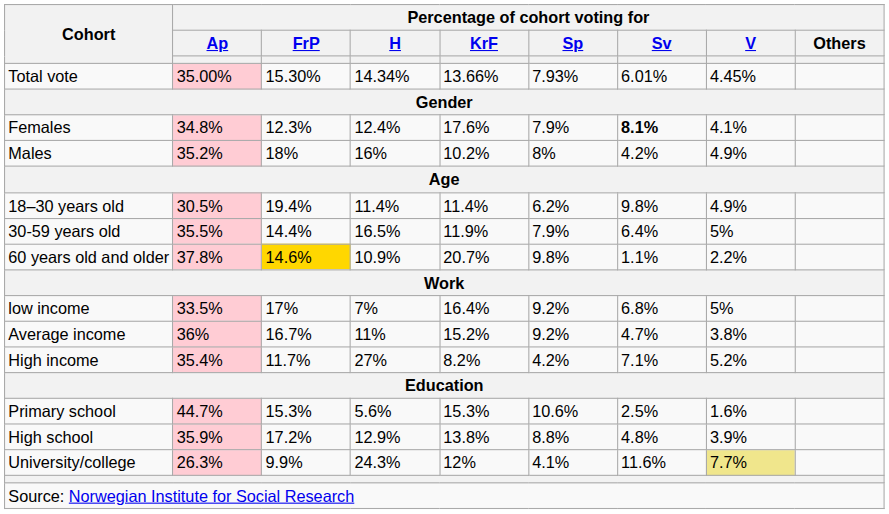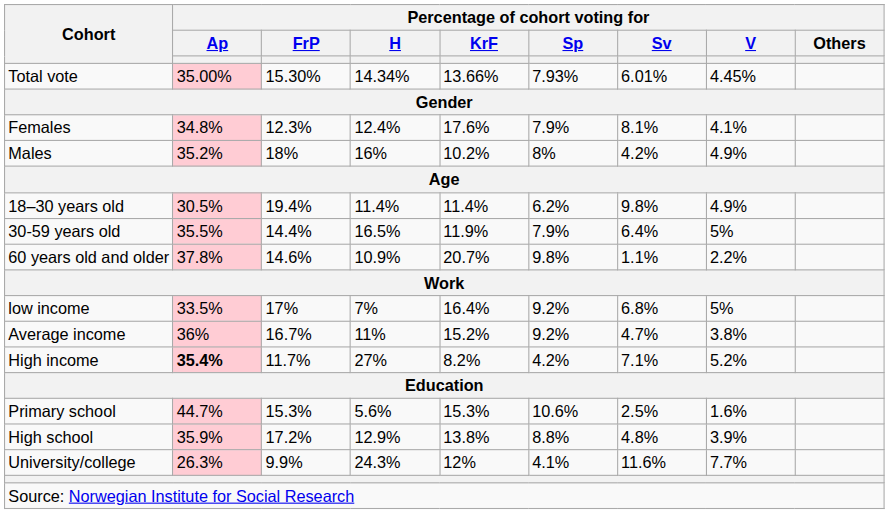(640, 128) bold -> (640, 128) normal
(289, 257) gold background -> (289, 257) no background
(200, 360) normal -> (200, 360) bold
(728, 463) khaki background -> (728, 463) no background
